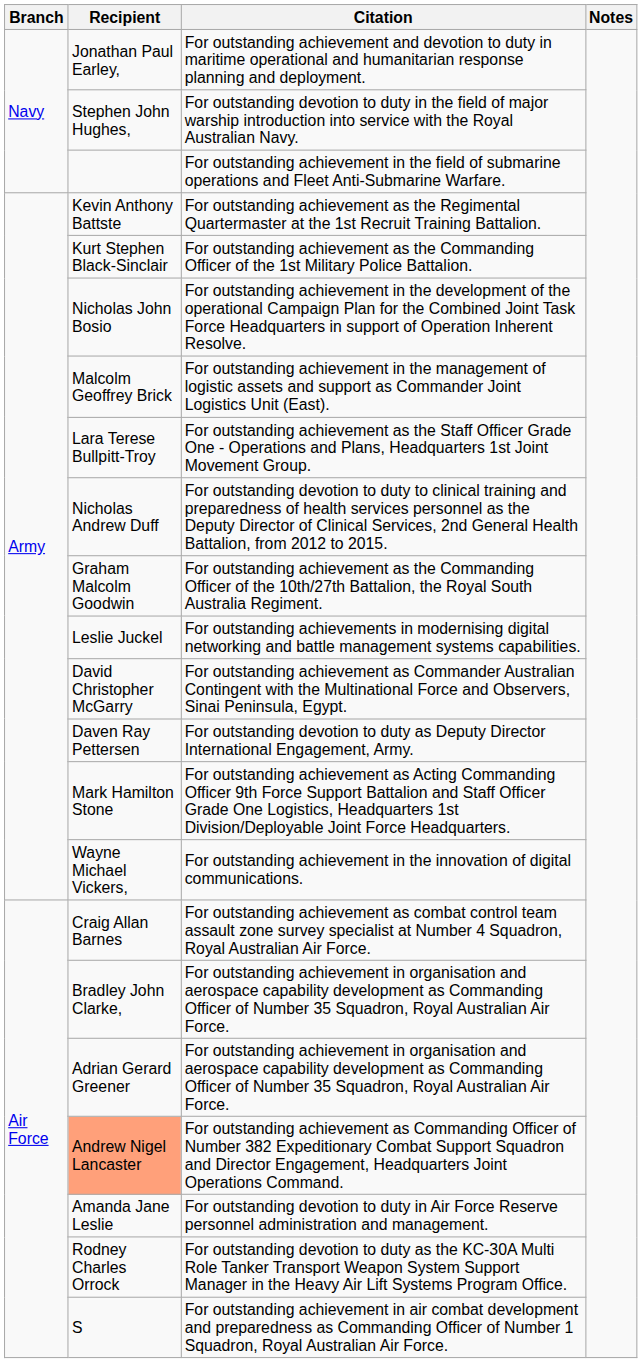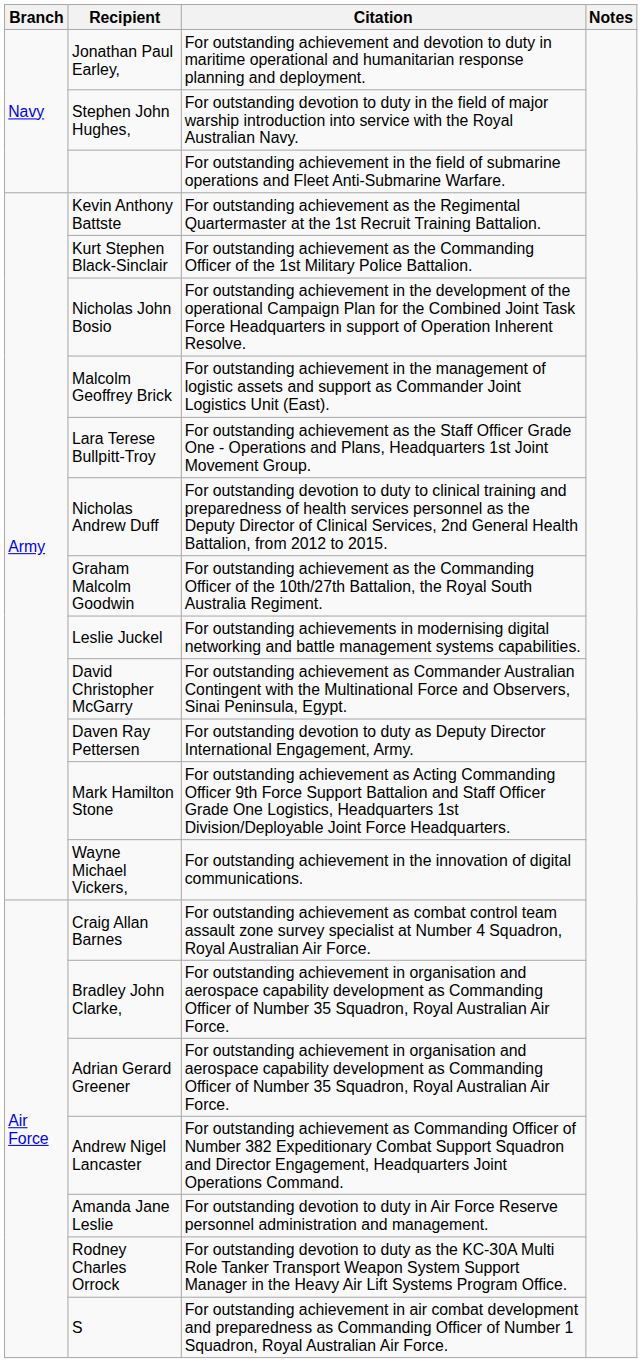(119, 1156) lightsalmon background -> (119, 1156) no background
